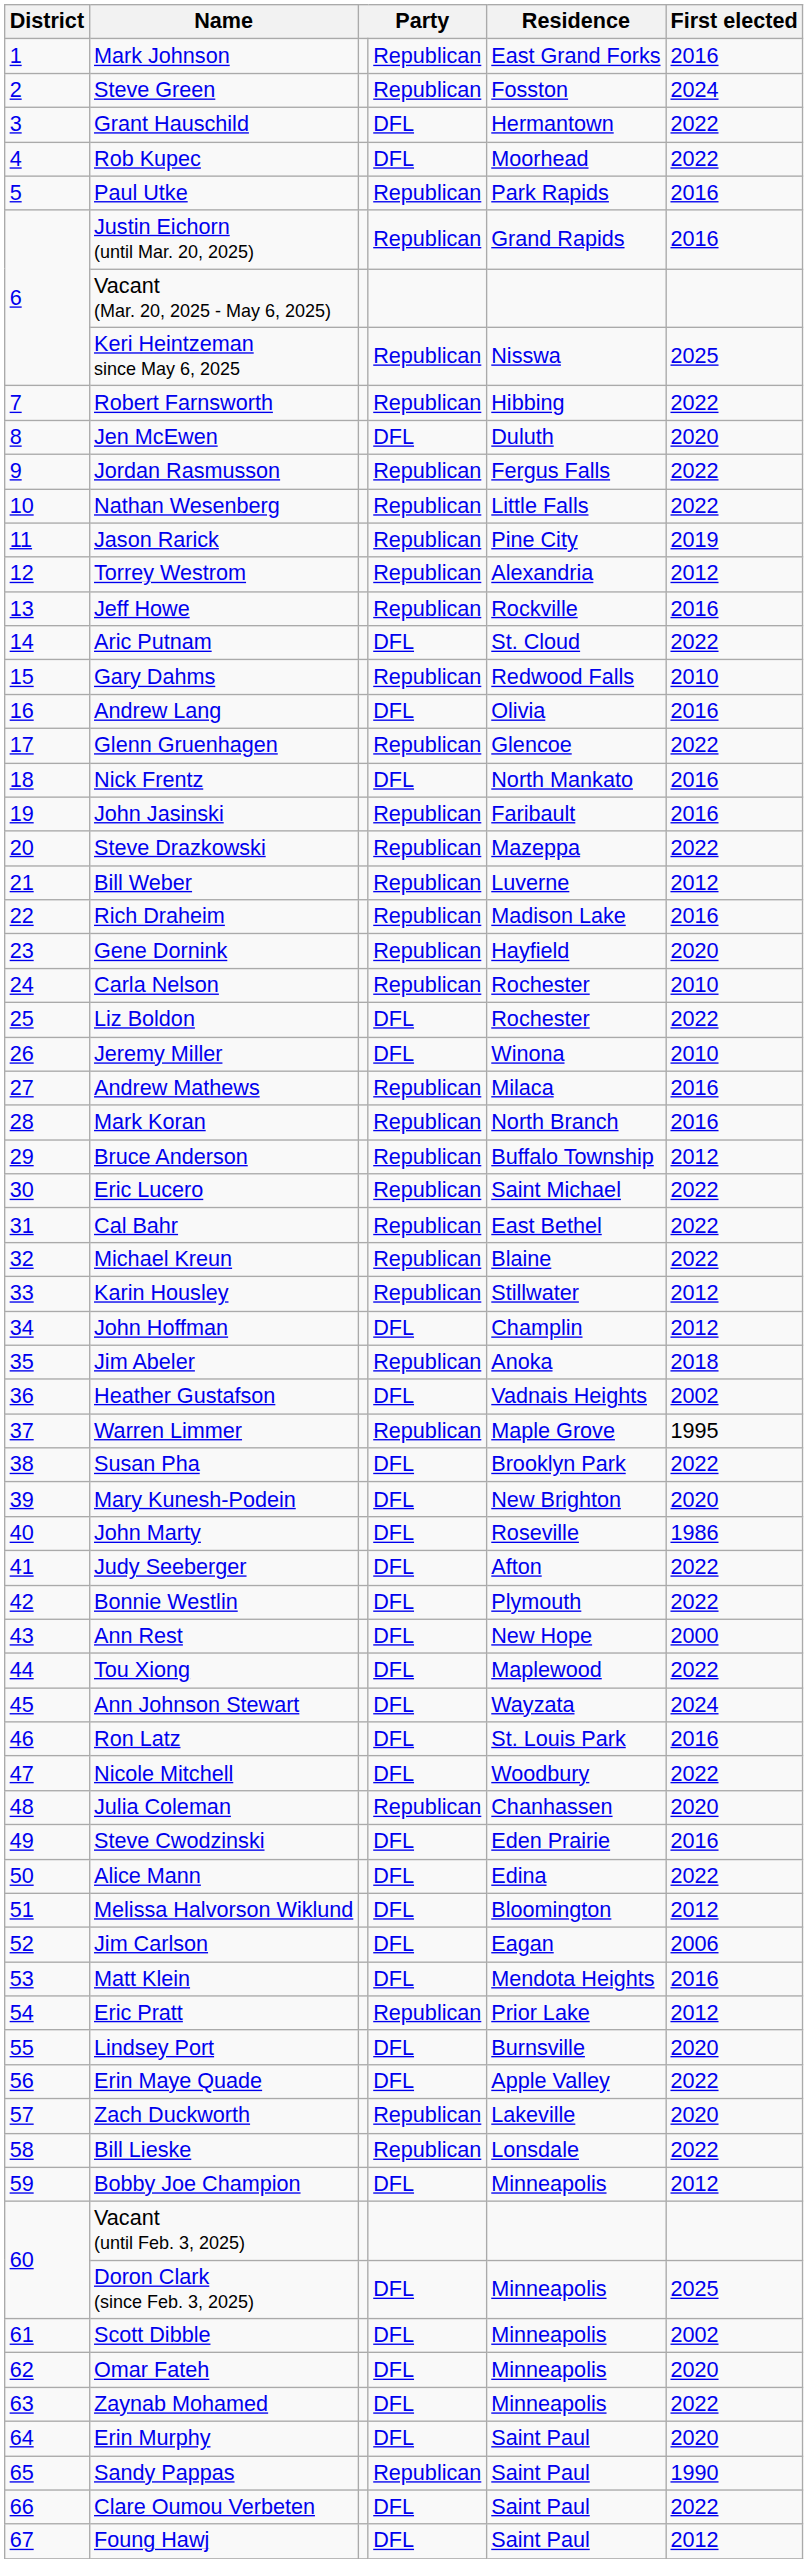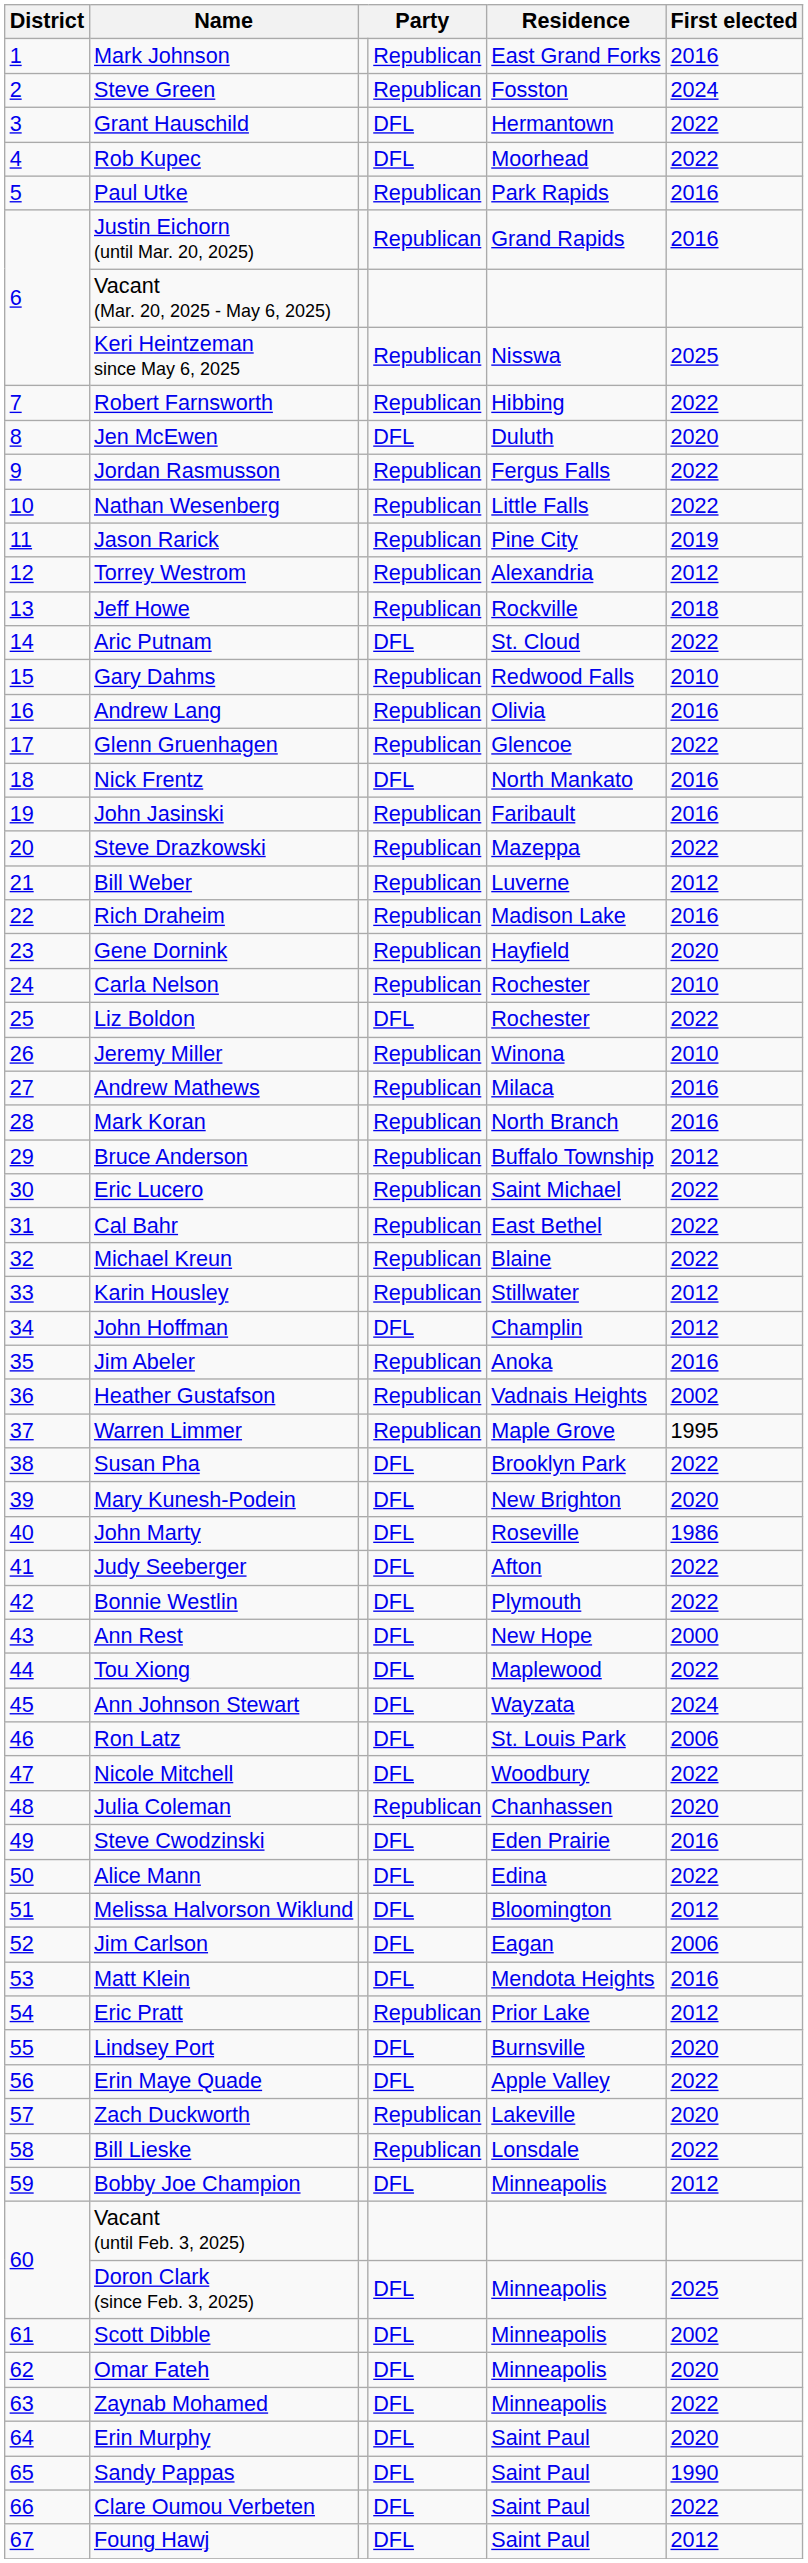(695, 608) 2016 -> (695, 608) 2018
(394, 711) DFL -> (427, 711) Republican
(394, 1053) DFL -> (427, 1053) Republican
(695, 1362) 2018 -> (695, 1362) 2016
(394, 1396) DFL -> (427, 1396) Republican
(695, 1738) 2016 -> (695, 1738) 2006
(427, 2472) Republican -> (394, 2472) DFL
